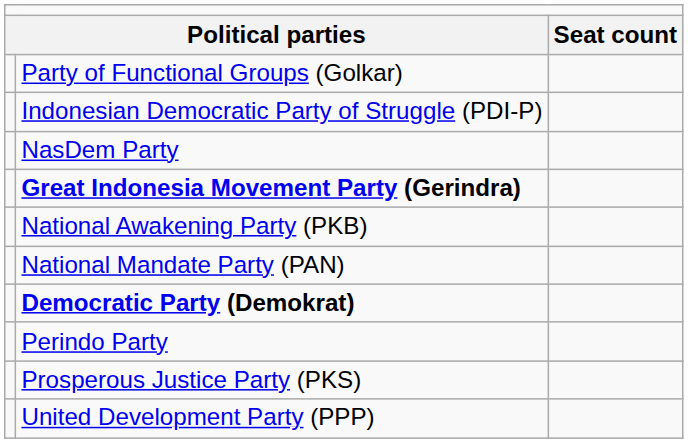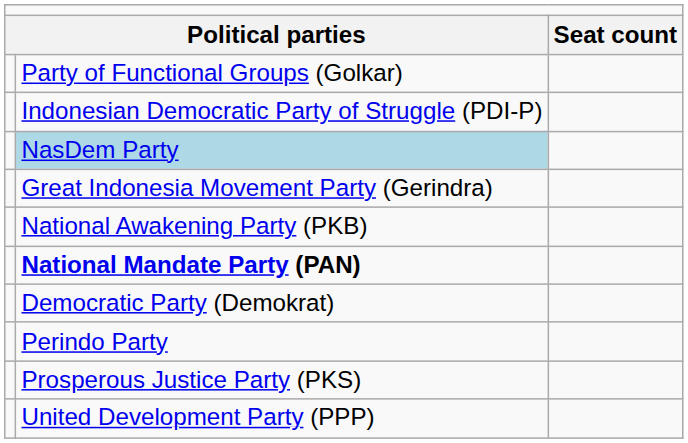(100, 149) no background -> (100, 149) lightblue background
(271, 188) bold -> (257, 188) normal
(183, 264) normal -> (191, 264) bold
(188, 303) bold -> (178, 303) normal
